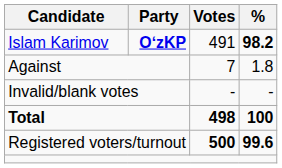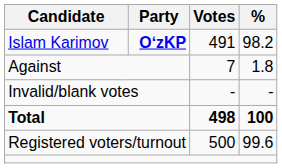(258, 42) bold -> (258, 42) normal
(222, 142) bold -> (222, 142) normal
(258, 142) bold -> (258, 142) normal
